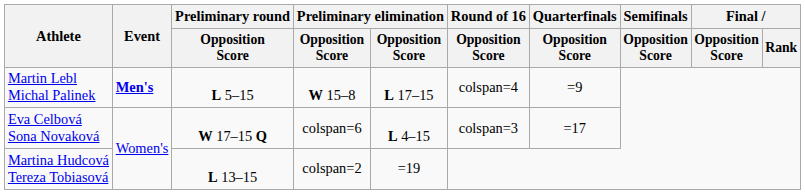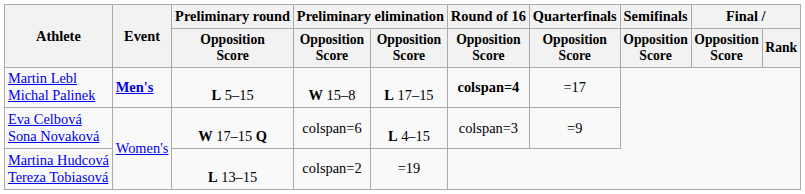(488, 87) normal -> (488, 87) bold
(575, 87) =9 -> (575, 87) =17
(575, 128) =17 -> (575, 128) =9
